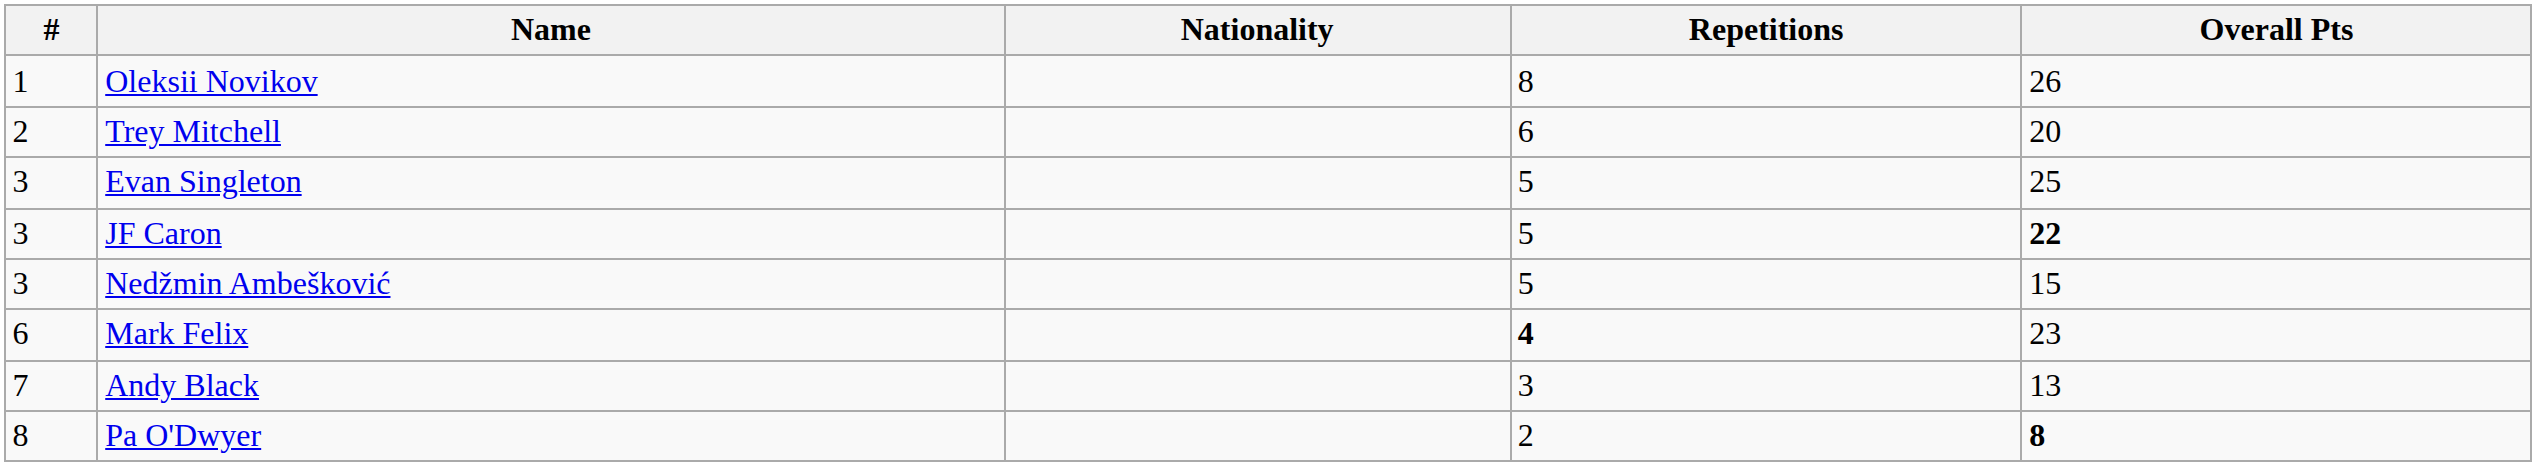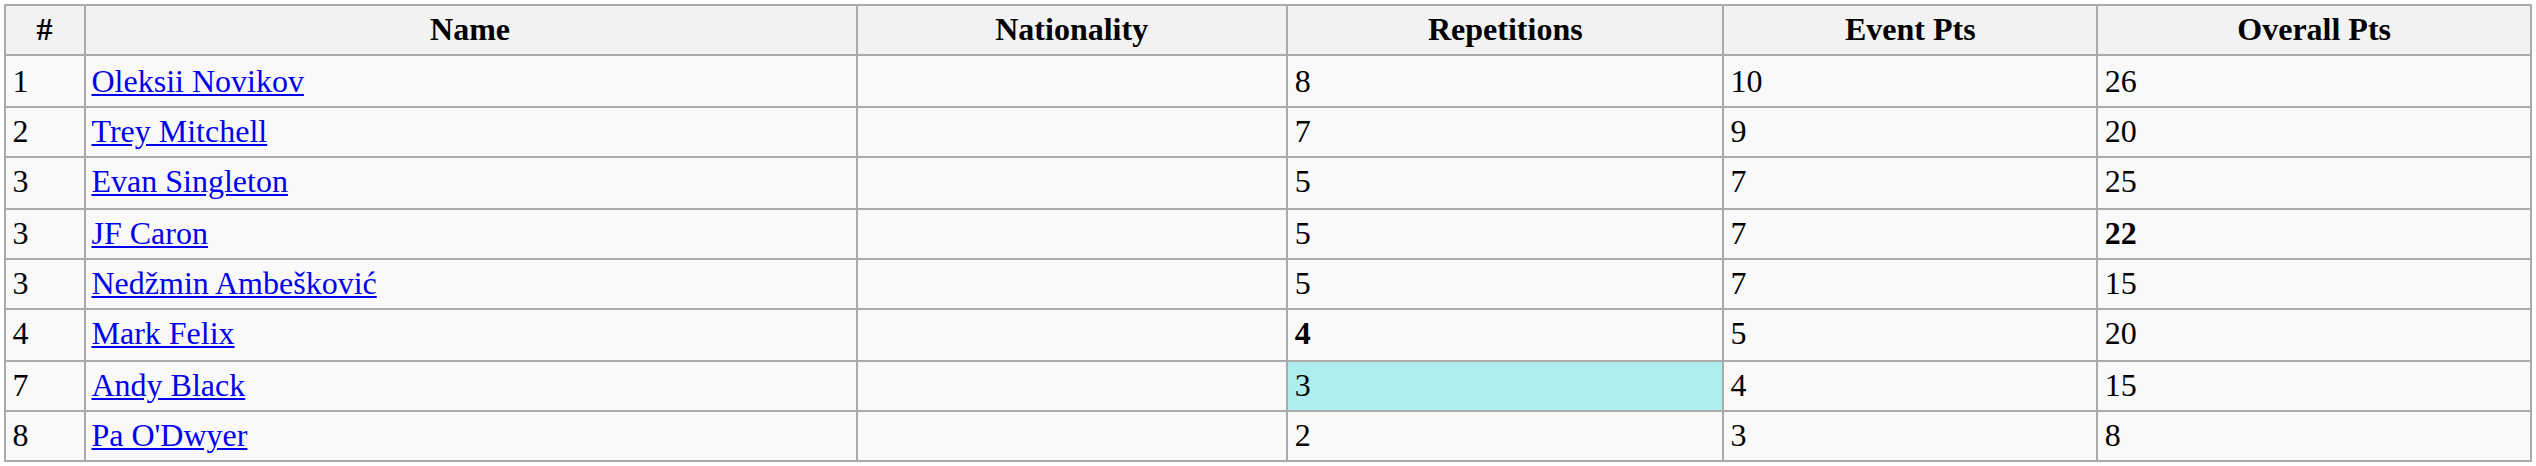+ column: (1910, 29)
(1526, 131) 6 -> (1303, 131) 7
(20, 334) 6 -> (20, 334) 4
(2045, 334) 23 -> (2121, 334) 20
(1526, 385) no background -> (1303, 385) paleturquoise background
(2045, 385) 13 -> (2121, 385) 15
(2037, 435) bold -> (2113, 435) normal
